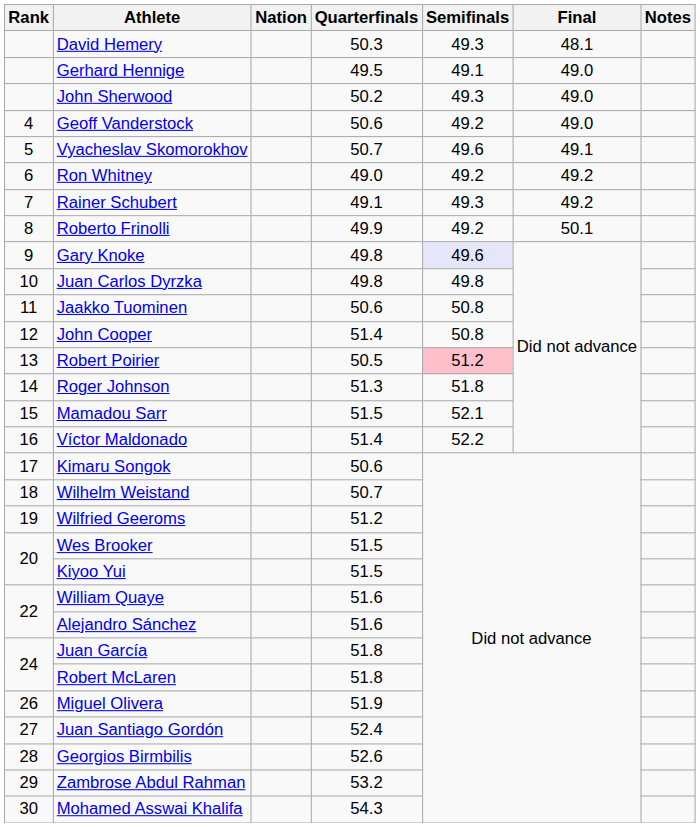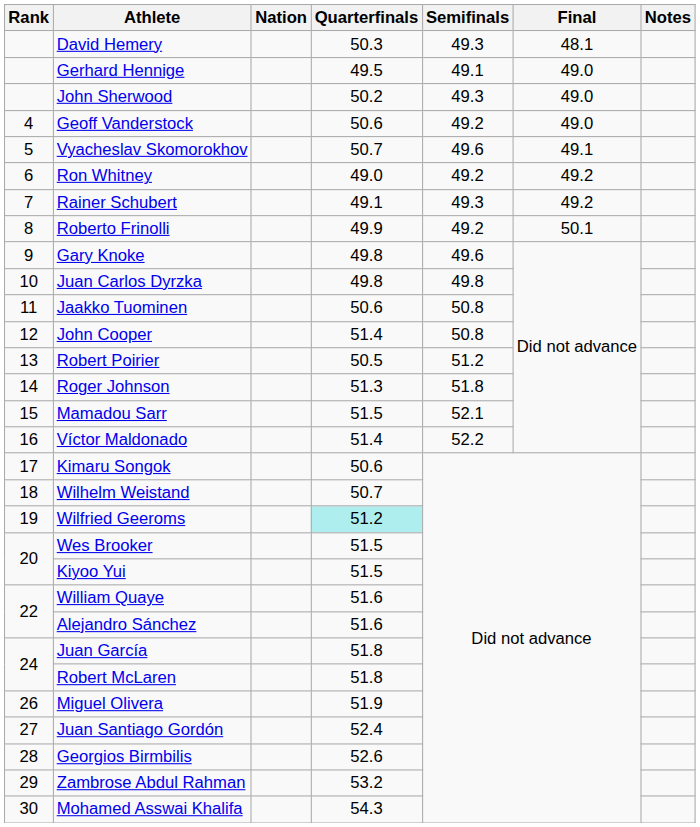(468, 255) lavender background -> (468, 255) no background
(468, 360) pink background -> (468, 360) no background
(366, 519) no background -> (366, 519) paleturquoise background
